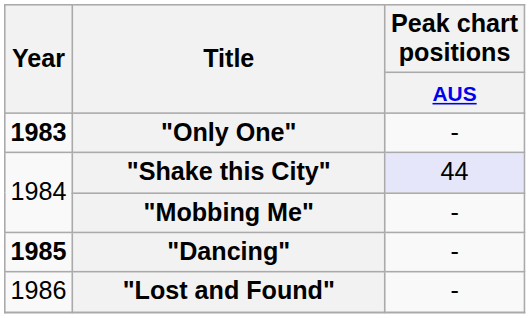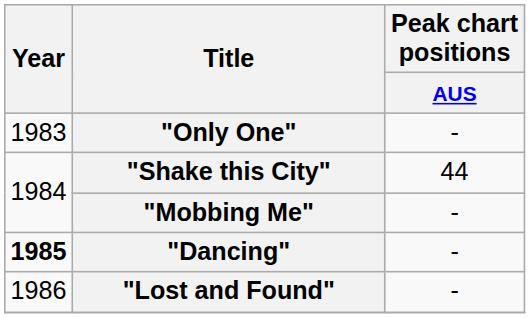(39, 132) bold -> (39, 132) normal
(455, 172) lavender background -> (455, 172) no background
